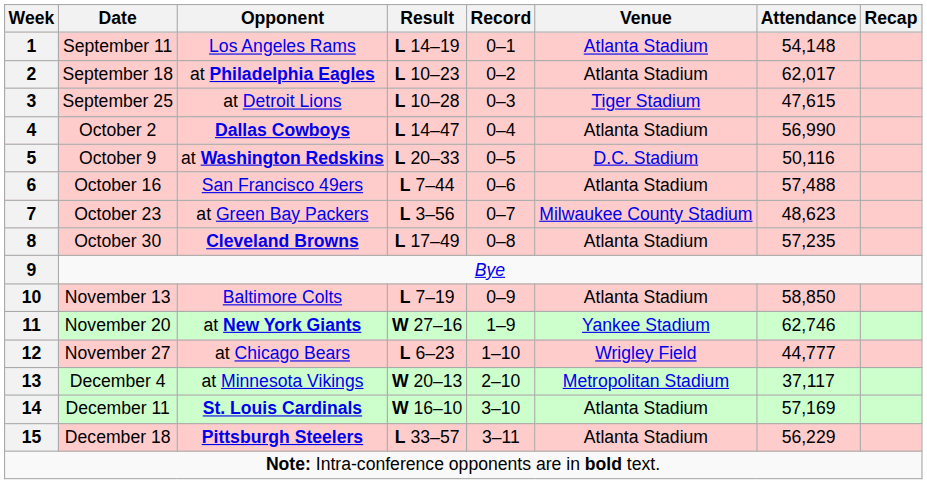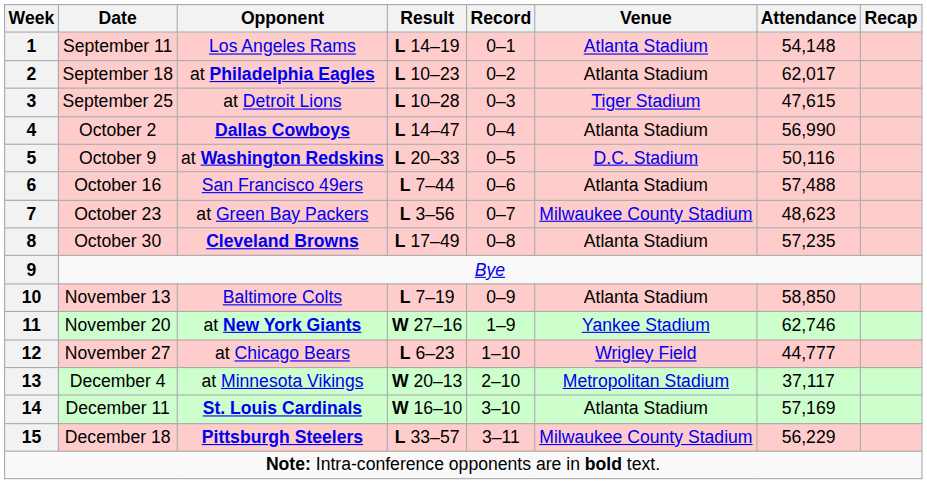(646, 437) Atlanta Stadium -> (646, 437) Milwaukee County Stadium
